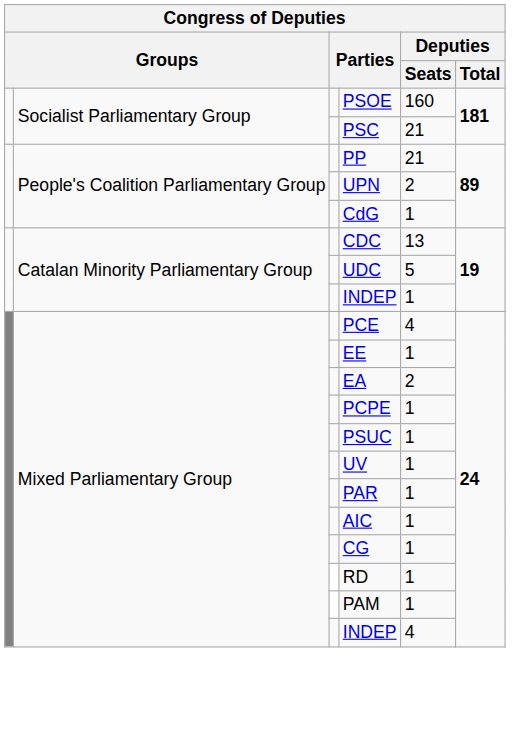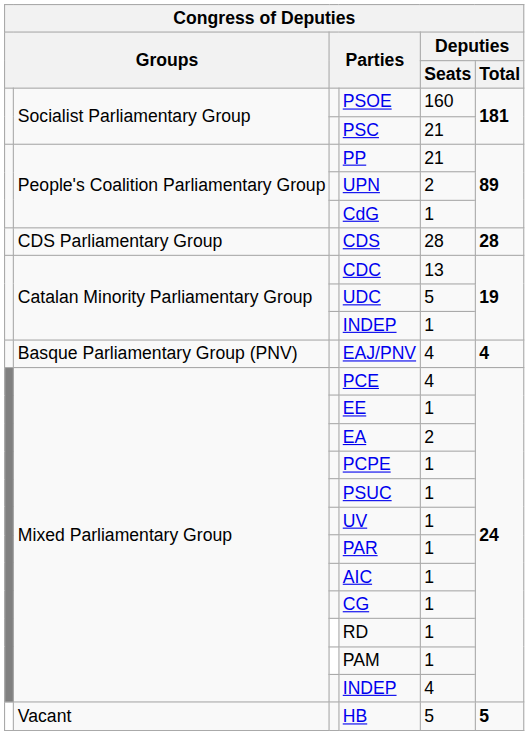+ row: (120, 241)
+ row: (158, 353)
+ row: (45, 716)
